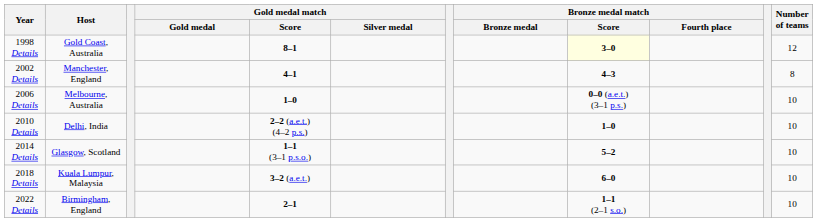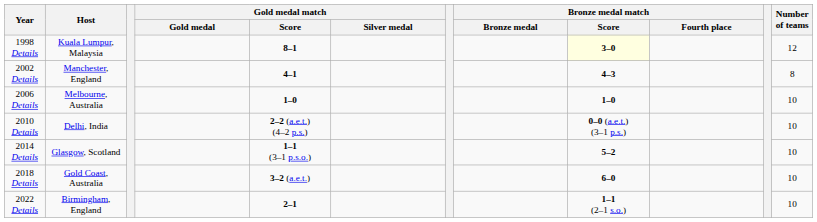(86, 48) Gold Coast, Australia -> (86, 48) Kuala Lumpur, Malaysia
(608, 100) 0–0 (a.e.t.) (3–1 p.s.) -> (608, 100) 1–0
(608, 126) 1–0 -> (608, 126) 0–0 (a.e.t.) (3–1 p.s.)
(86, 178) Kuala Lumpur, Malaysia -> (86, 178) Gold Coast, Australia
